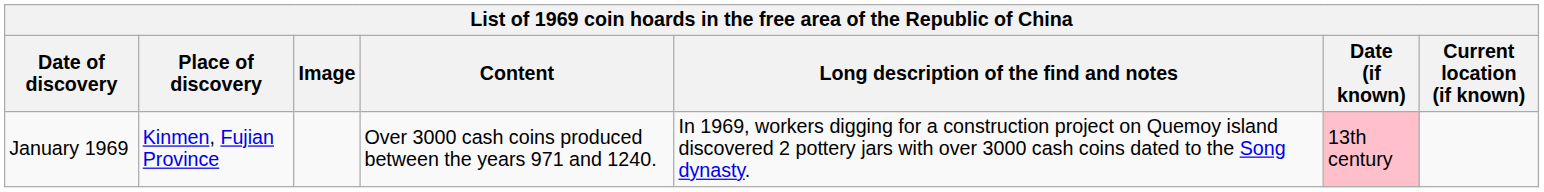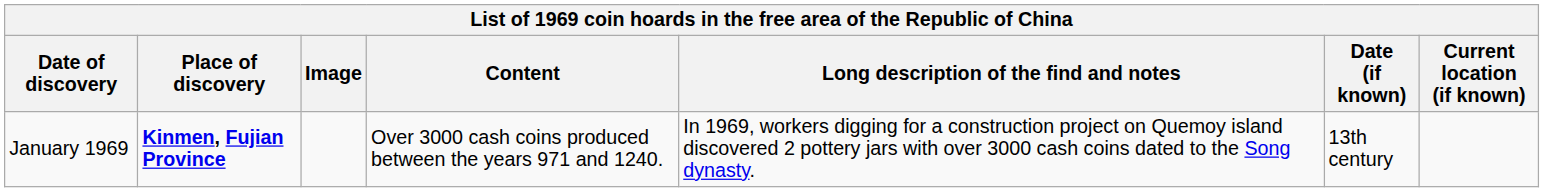(208, 148) normal -> (213, 148) bold
(1360, 148) pink background -> (1361, 148) no background
